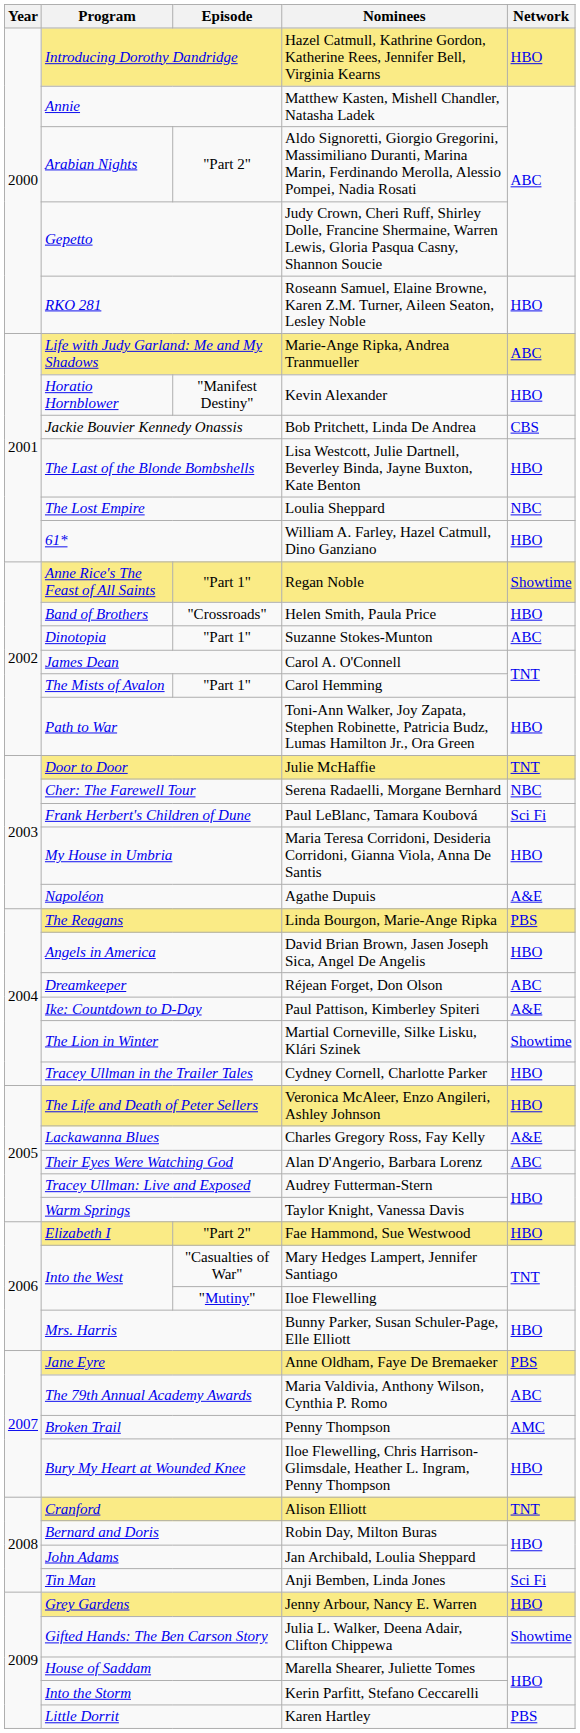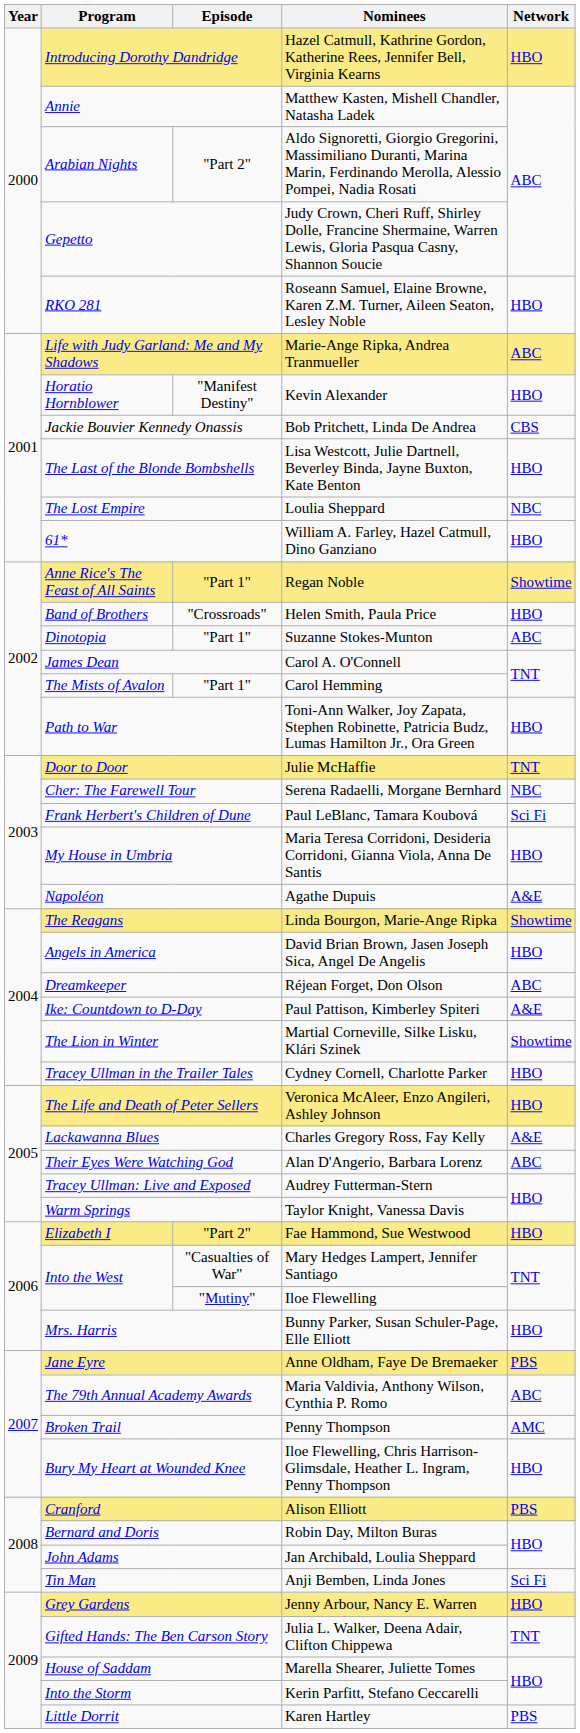(524, 920) PBS -> (541, 920) Showtime
(525, 1508) TNT -> (524, 1508) PBS
(541, 1636) Showtime -> (525, 1636) TNT
